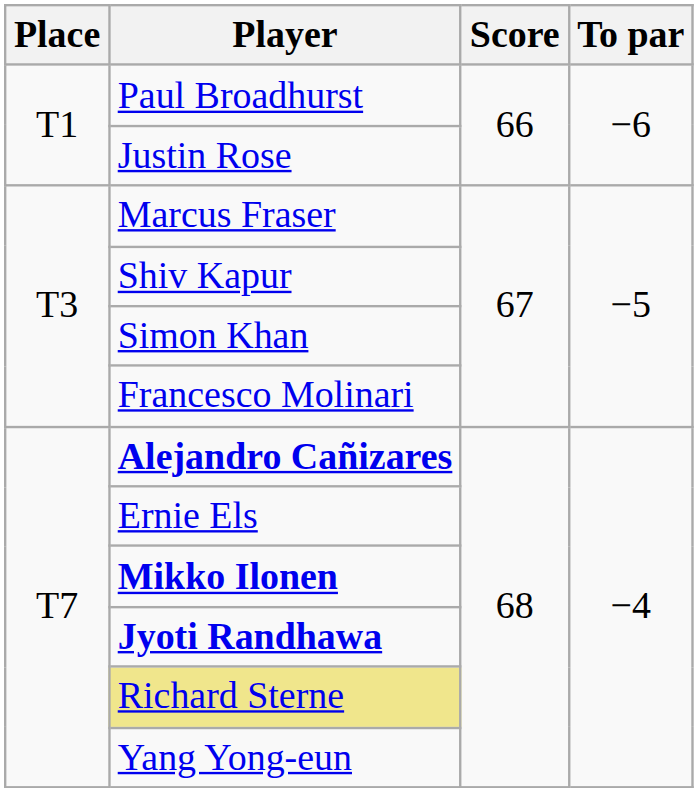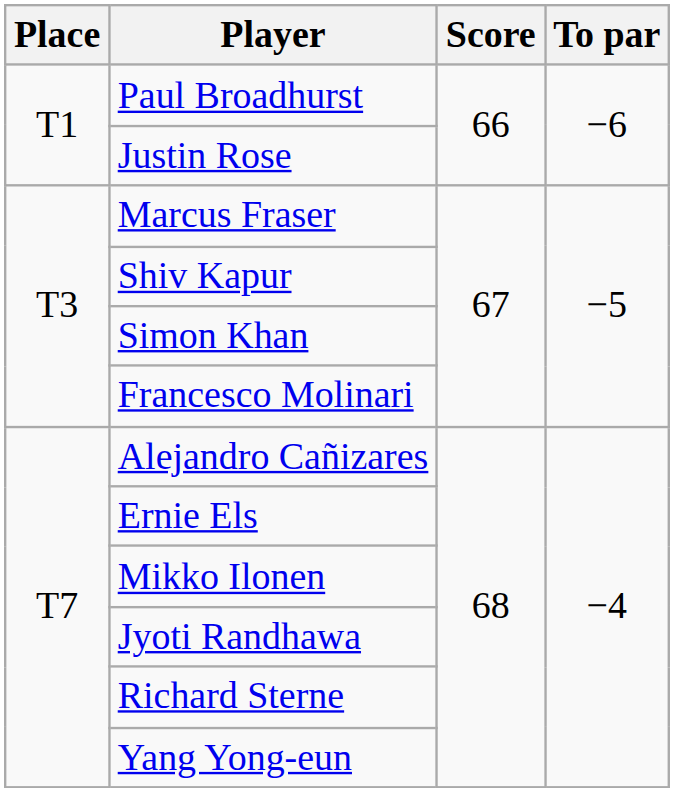(285, 455) bold -> (273, 455) normal
(228, 575) bold -> (221, 575) normal
(250, 635) bold -> (239, 635) normal
(231, 696) khaki background -> (231, 696) no background
